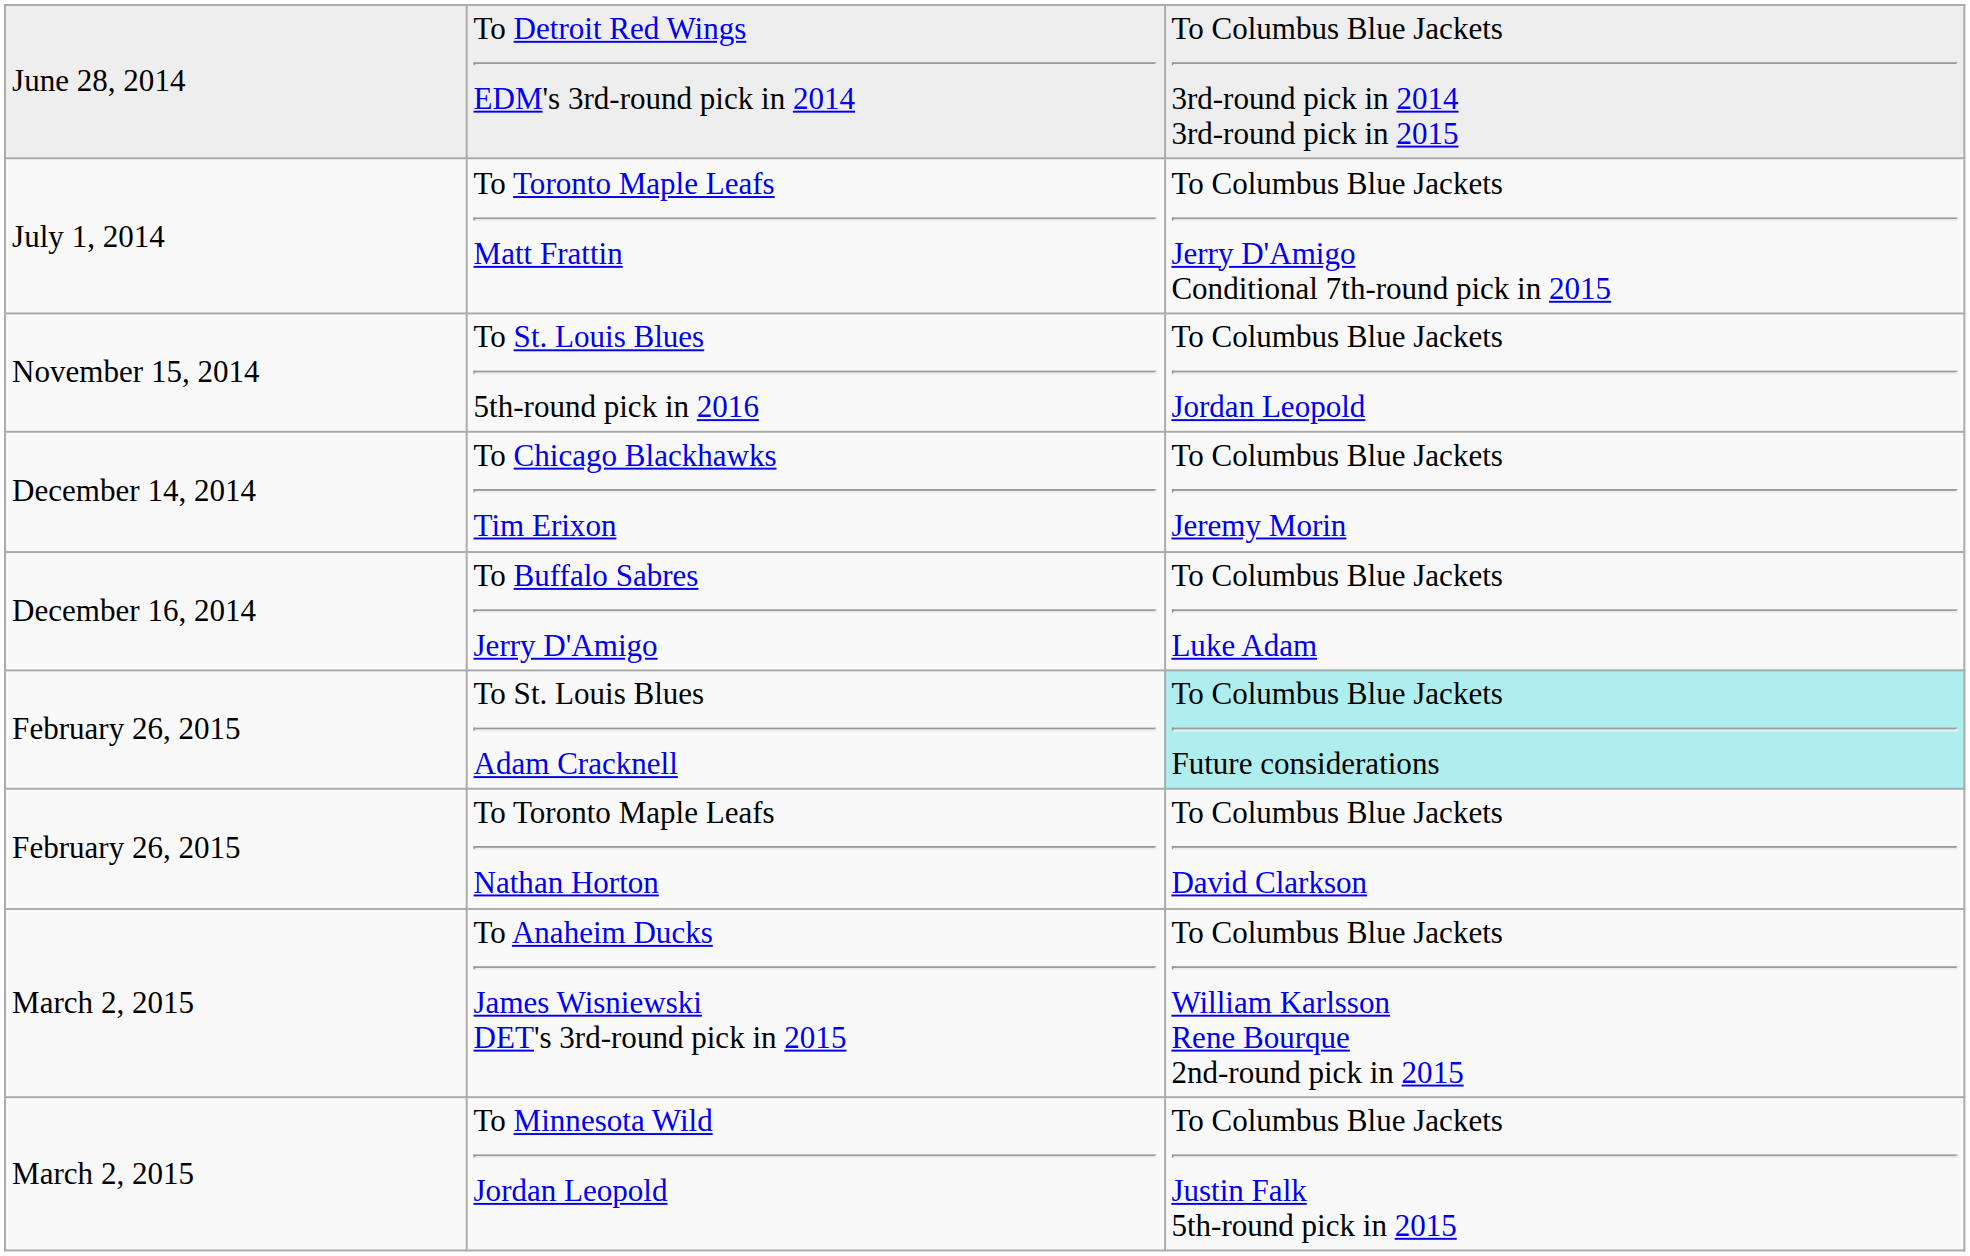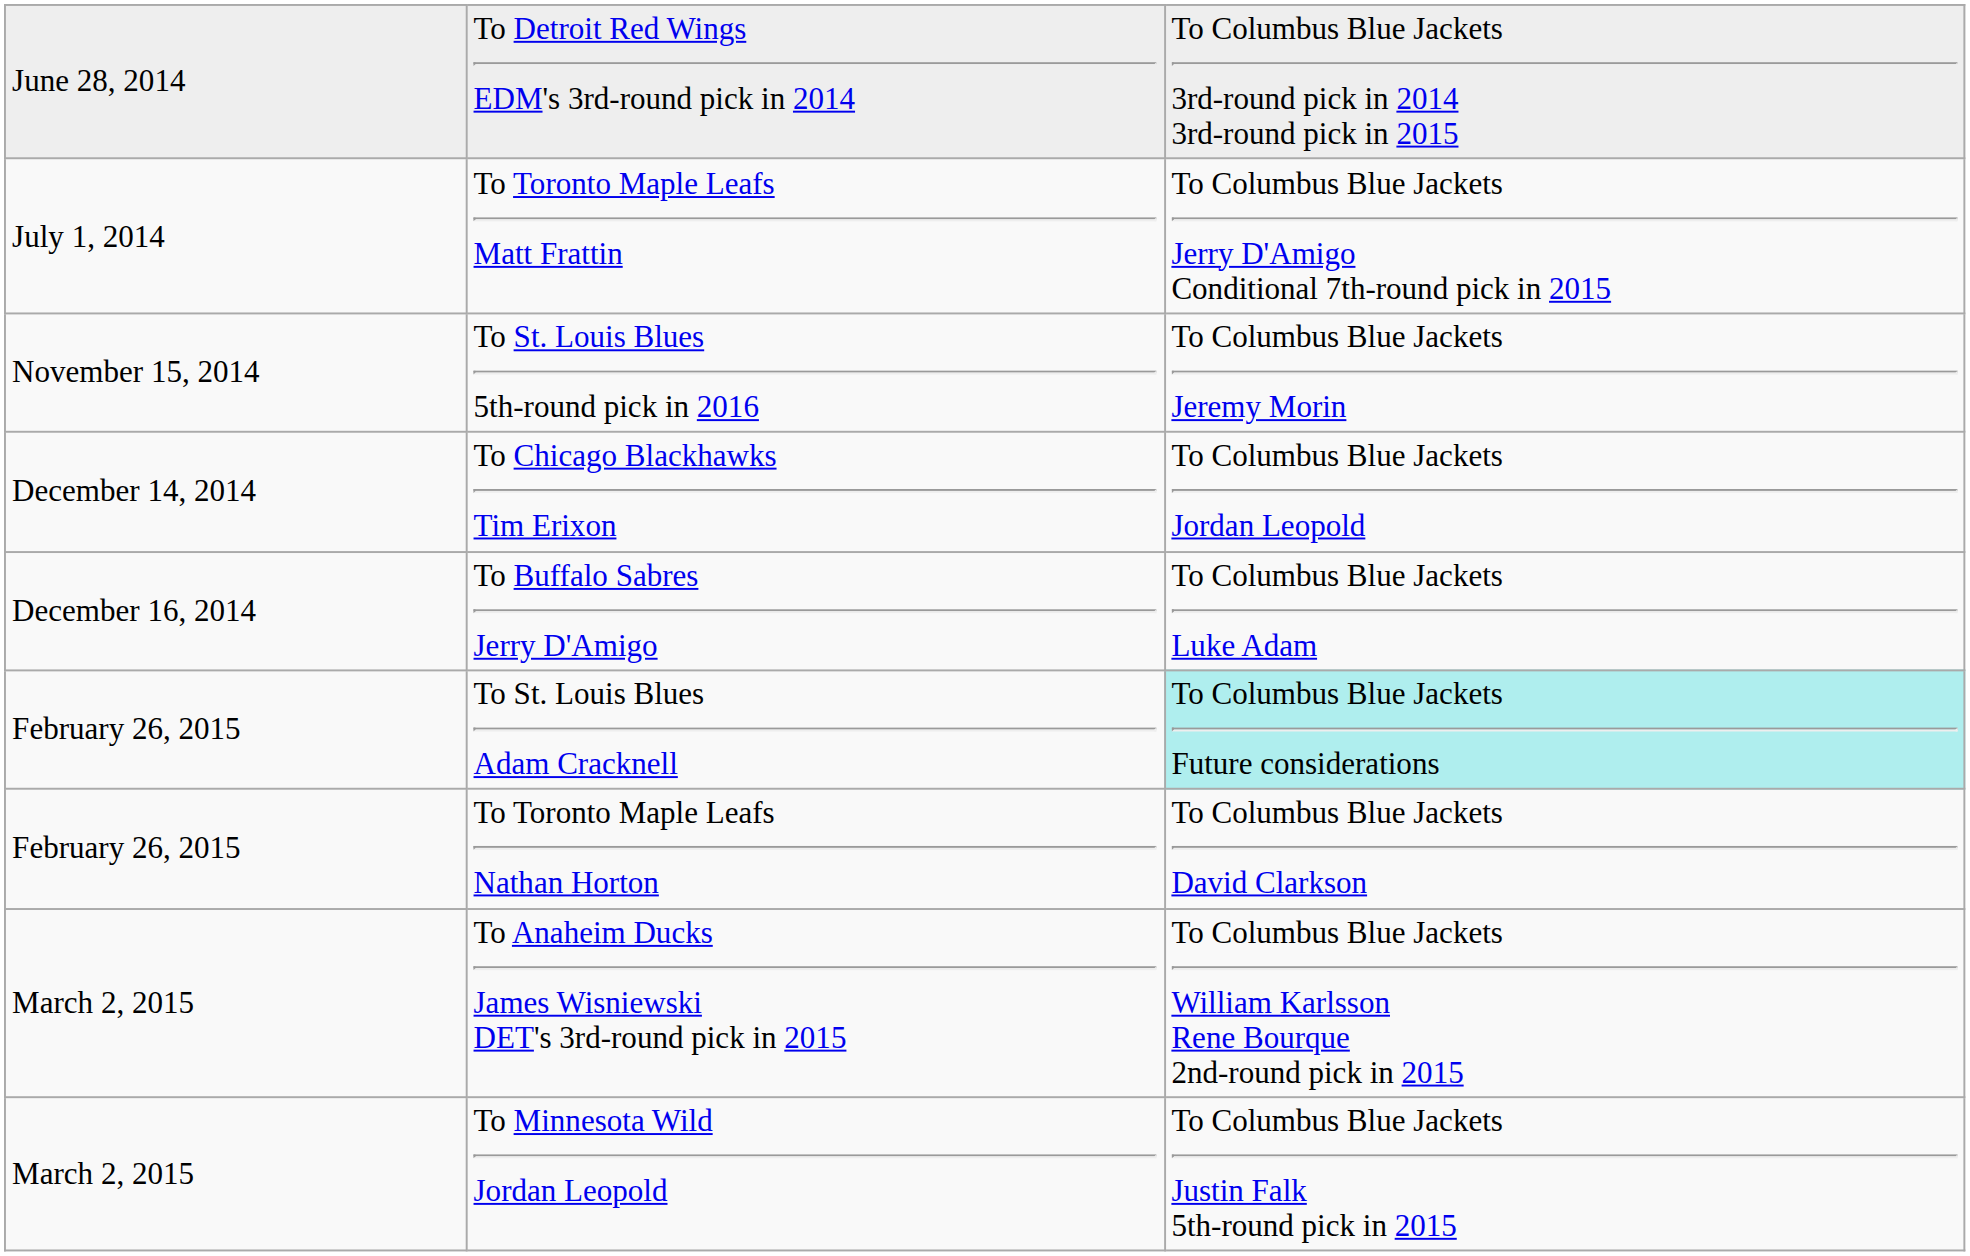(1564, 372) To Columbus Blue Jackets Jordan Leopold -> (1564, 372) To Columbus Blue Jackets Jeremy Morin
(1564, 491) To Columbus Blue Jackets Jeremy Morin -> (1564, 491) To Columbus Blue Jackets Jordan Leopold
